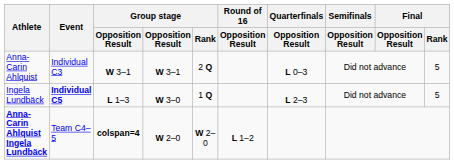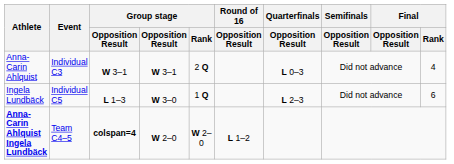(437, 68) 5 -> (433, 68) 4
(71, 96) bold -> (69, 96) normal
(437, 96) 5 -> (433, 96) 6
